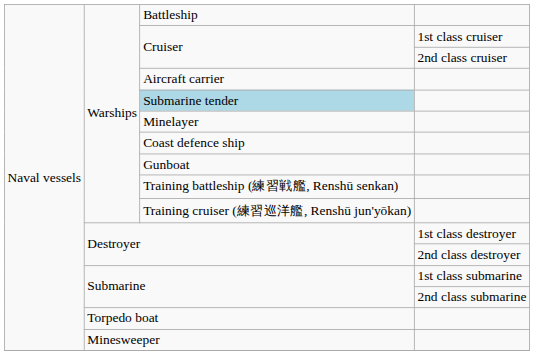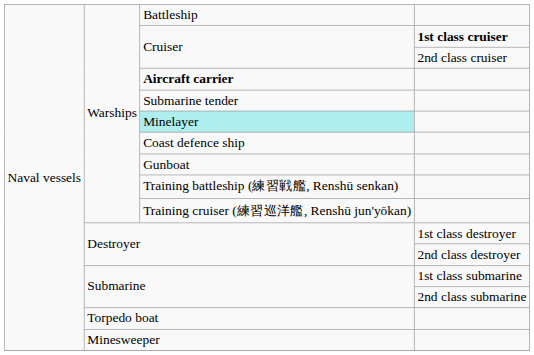(460, 36) normal -> (463, 36) bold
(184, 79) normal -> (188, 79) bold
(191, 100) lightblue background -> (191, 100) no background
(171, 121) no background -> (171, 121) paleturquoise background
